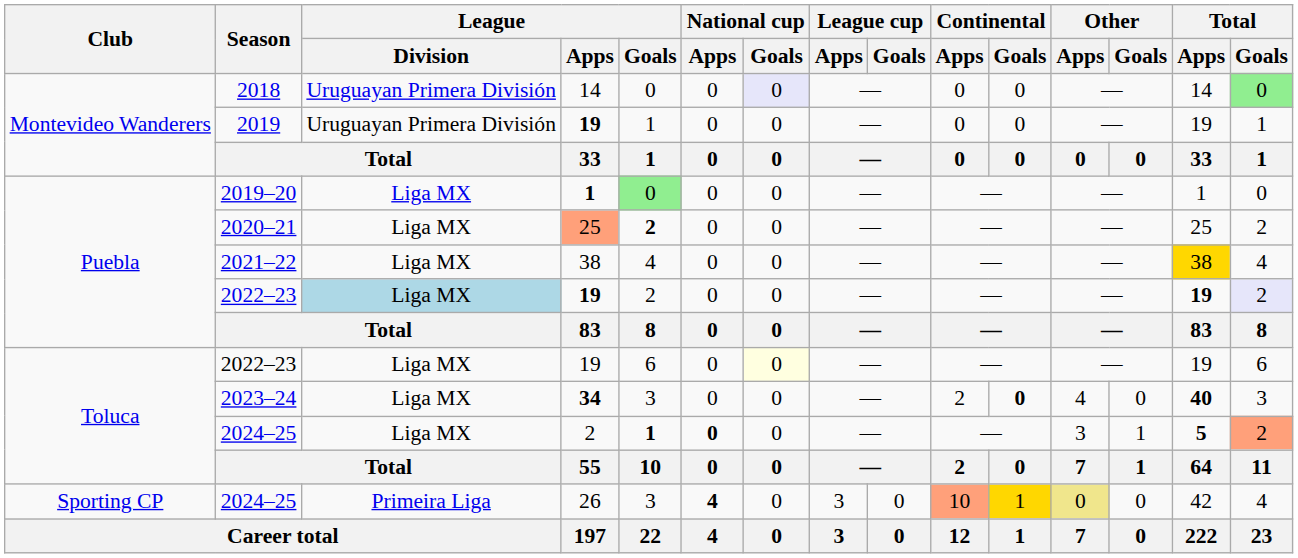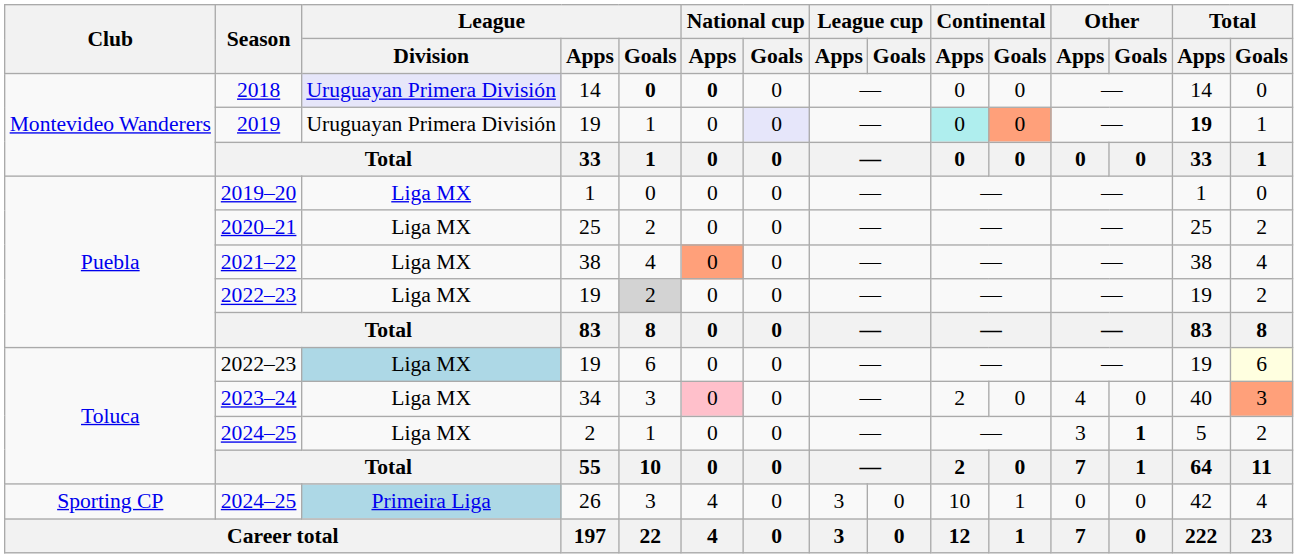(431, 90) no background -> (431, 90) lavender background
(650, 90) normal -> (650, 90) bold
(712, 90) normal -> (712, 90) bold
(777, 90) lavender background -> (777, 90) no background
(1262, 90) lightgreen background -> (1262, 90) no background
(590, 124) bold -> (590, 124) normal
(777, 124) no background -> (777, 124) lavender background
(960, 124) no background -> (960, 124) paleturquoise background
(1020, 124) no background -> (1020, 124) lightsalmon background
(1201, 124) normal -> (1201, 124) bold
(590, 192) bold -> (590, 192) normal
(650, 192) lightgreen background -> (650, 192) no background
(590, 227) lightsalmon background -> (590, 227) no background
(650, 227) bold -> (650, 227) normal
(712, 261) no background -> (712, 261) lightsalmon background
(1201, 261) gold background -> (1201, 261) no background
(431, 295) lightblue background -> (431, 295) no background
(590, 295) bold -> (590, 295) normal
(650, 295) no background -> (650, 295) lightgrey background
(1201, 295) bold -> (1201, 295) normal
(1262, 295) lavender background -> (1262, 295) no background
(431, 364) no background -> (431, 364) lightblue background
(777, 364) lightyellow background -> (777, 364) no background
(1262, 364) no background -> (1262, 364) lightyellow background
(590, 398) bold -> (590, 398) normal
(712, 398) no background -> (712, 398) pink background
(1020, 398) bold -> (1020, 398) normal
(1201, 398) bold -> (1201, 398) normal
(1262, 398) no background -> (1262, 398) lightsalmon background
(650, 432) bold -> (650, 432) normal
(712, 432) bold -> (712, 432) normal
(1141, 432) normal -> (1141, 432) bold
(1201, 432) bold -> (1201, 432) normal
(1262, 432) lightsalmon background -> (1262, 432) no background
(431, 501) no background -> (431, 501) lightblue background
(712, 501) bold -> (712, 501) normal
(960, 501) lightsalmon background -> (960, 501) no background
(1020, 501) gold background -> (1020, 501) no background
(1080, 501) khaki background -> (1080, 501) no background
